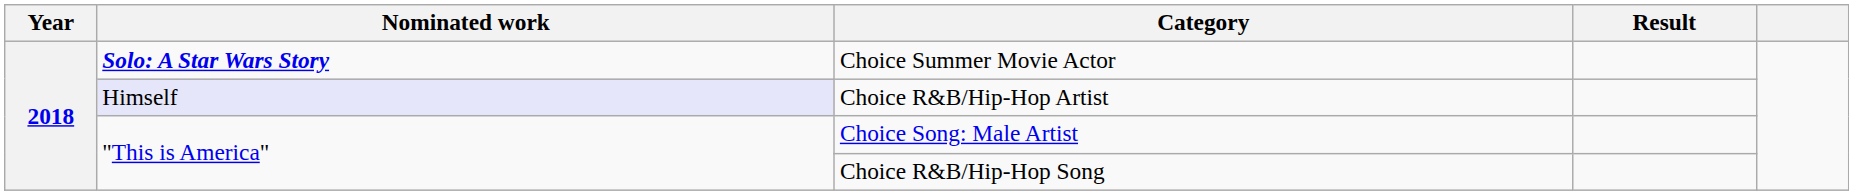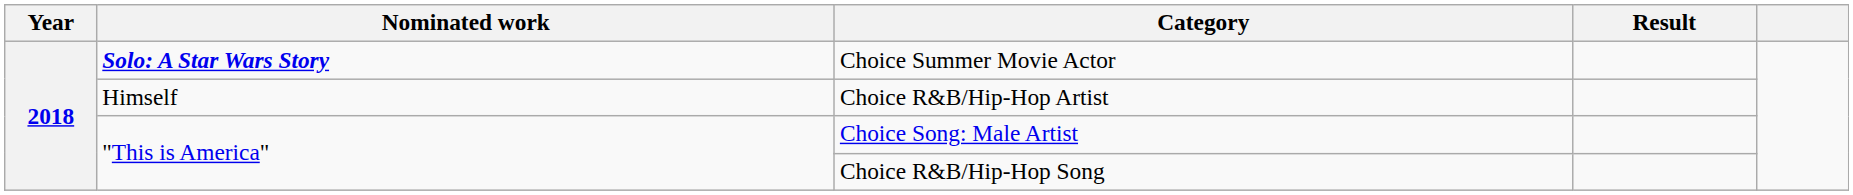(140, 97) lavender background -> (140, 97) no background
